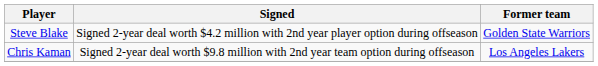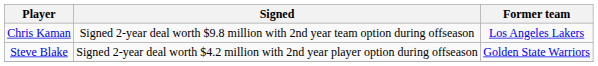rows swapped: (39, 33) <-> (39, 52)
